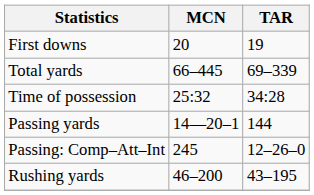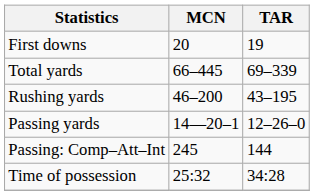rows swapped: (56, 176) <-> (72, 97)
(259, 123) 144 -> (276, 123) 12–26–0
(276, 150) 12–26–0 -> (259, 150) 144
